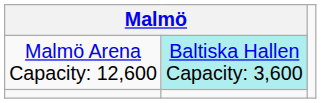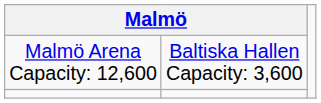(234, 62) paleturquoise background -> (234, 62) no background
